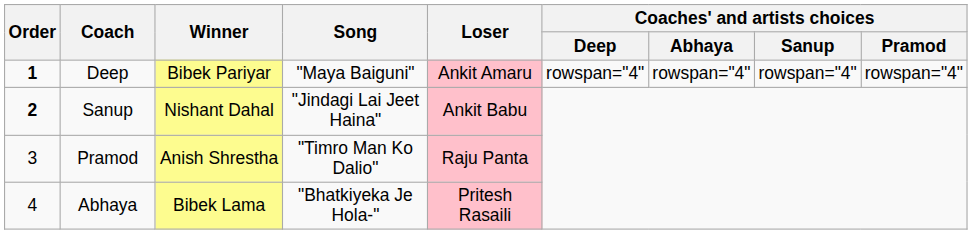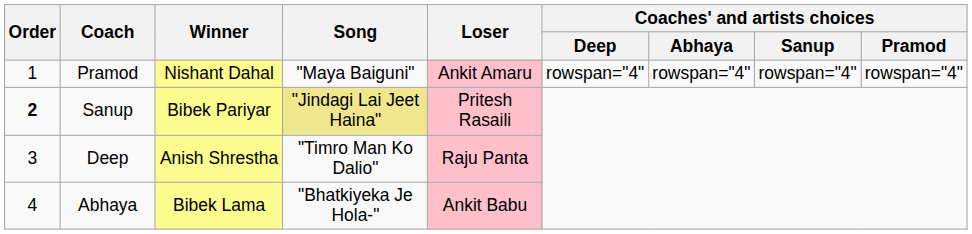(32, 73) bold -> (32, 73) normal
(108, 73) Deep -> (108, 73) Pramod
(219, 73) Bibek Pariyar -> (219, 73) Nishant Dahal
(219, 111) Nishant Dahal -> (219, 111) Bibek Pariyar
(355, 111) no background -> (355, 111) khaki background
(485, 111) Ankit Babu -> (485, 111) Pritesh Rasaili
(108, 158) Pramod -> (108, 158) Deep
(485, 205) Pritesh Rasaili -> (485, 205) Ankit Babu
